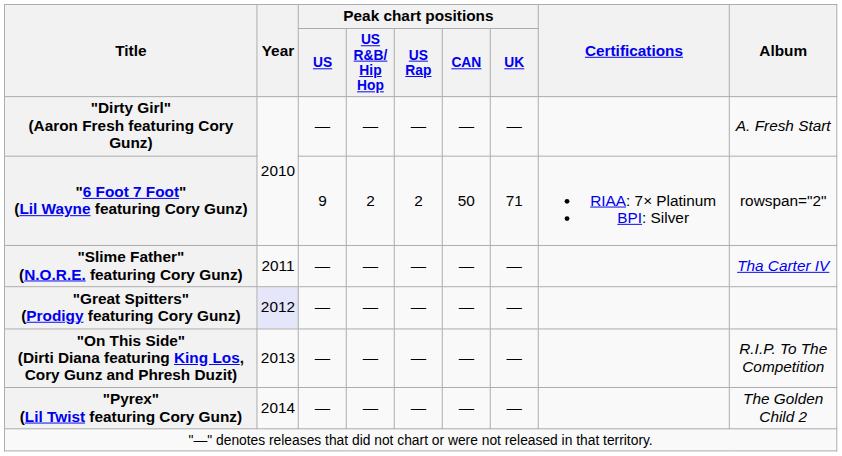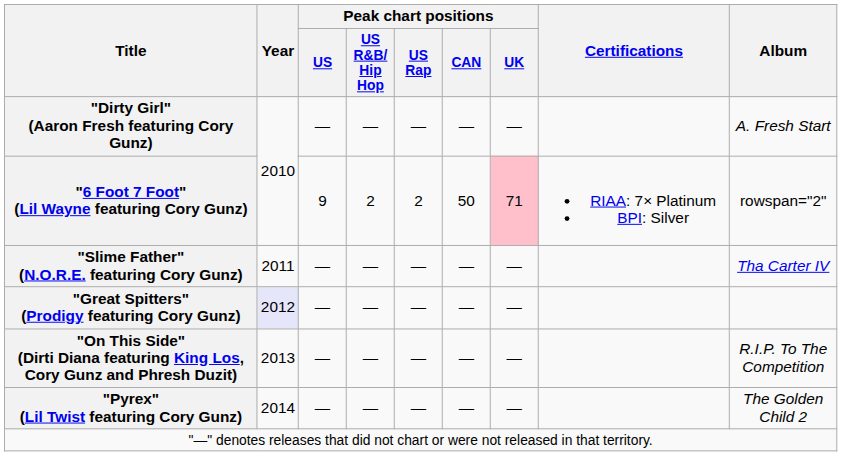(514, 200) no background -> (514, 200) pink background
